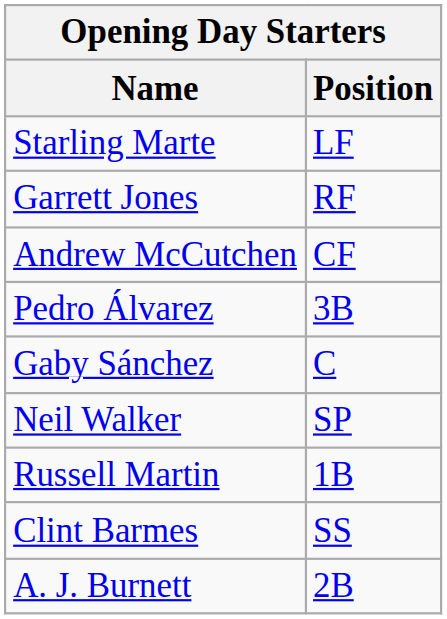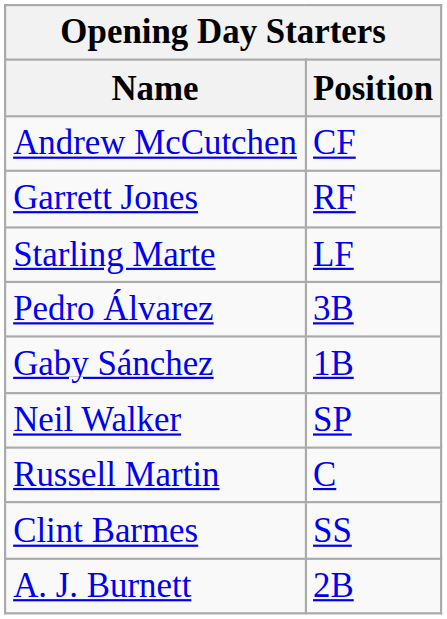rows swapped: (114, 142) <-> (155, 253)
(325, 364) C -> (333, 364) 1B
(333, 474) 1B -> (325, 474) C
